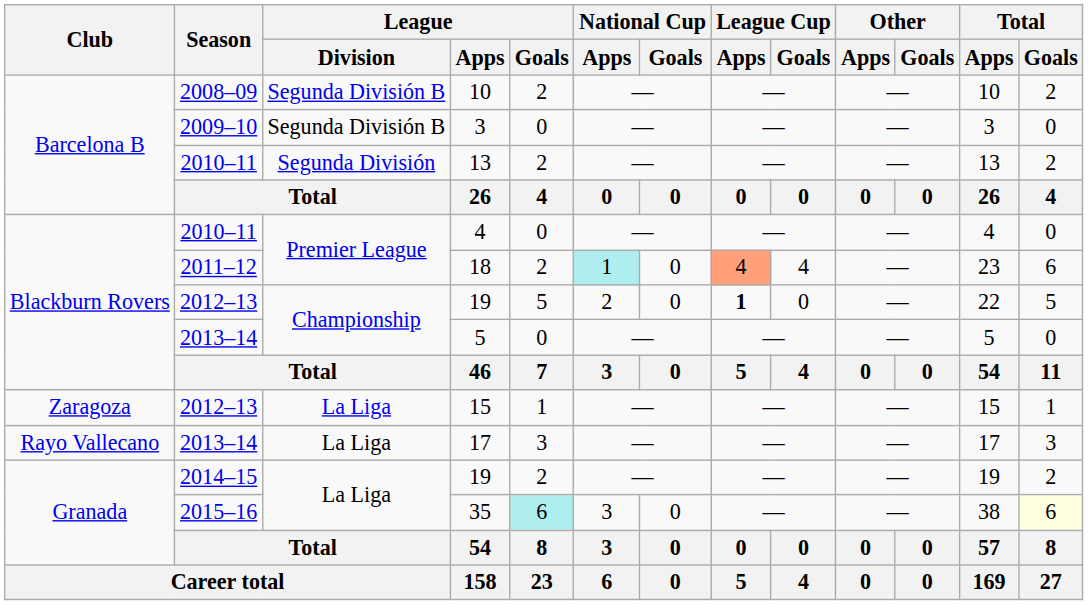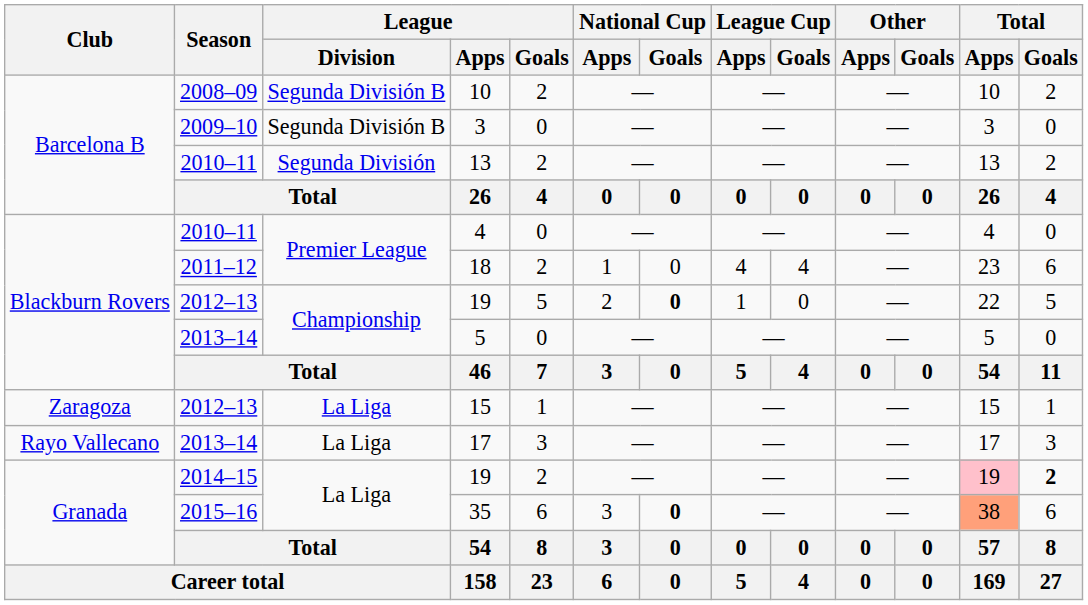(607, 267) paleturquoise background -> (607, 267) no background
(741, 267) lightsalmon background -> (741, 267) no background
(675, 302) normal -> (675, 302) bold
(741, 302) bold -> (741, 302) normal
(989, 477) no background -> (989, 477) pink background
(1051, 477) normal -> (1051, 477) bold
(542, 512) paleturquoise background -> (542, 512) no background
(675, 512) normal -> (675, 512) bold
(989, 512) no background -> (989, 512) lightsalmon background
(1051, 512) lightyellow background -> (1051, 512) no background
